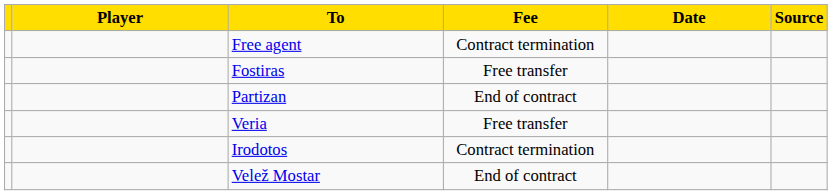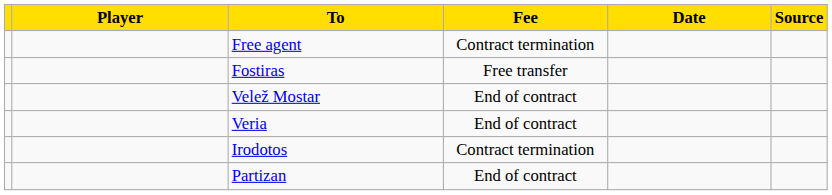rows swapped: (259, 96) <-> (276, 176)
(525, 123) Free transfer -> (525, 123) End of contract
